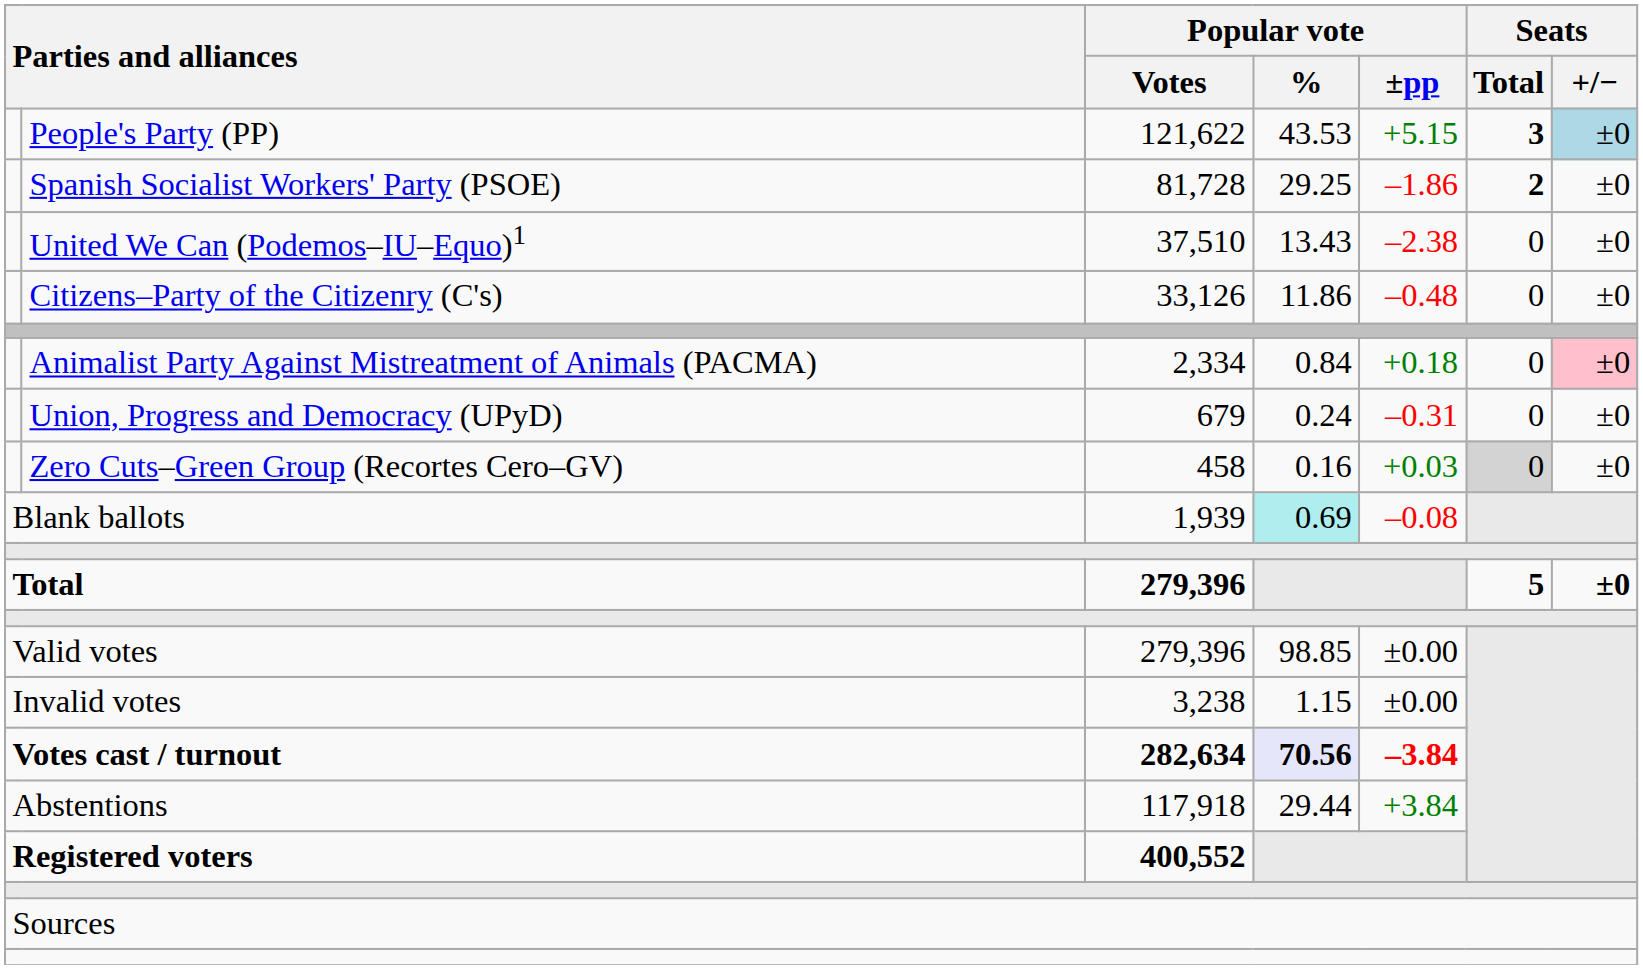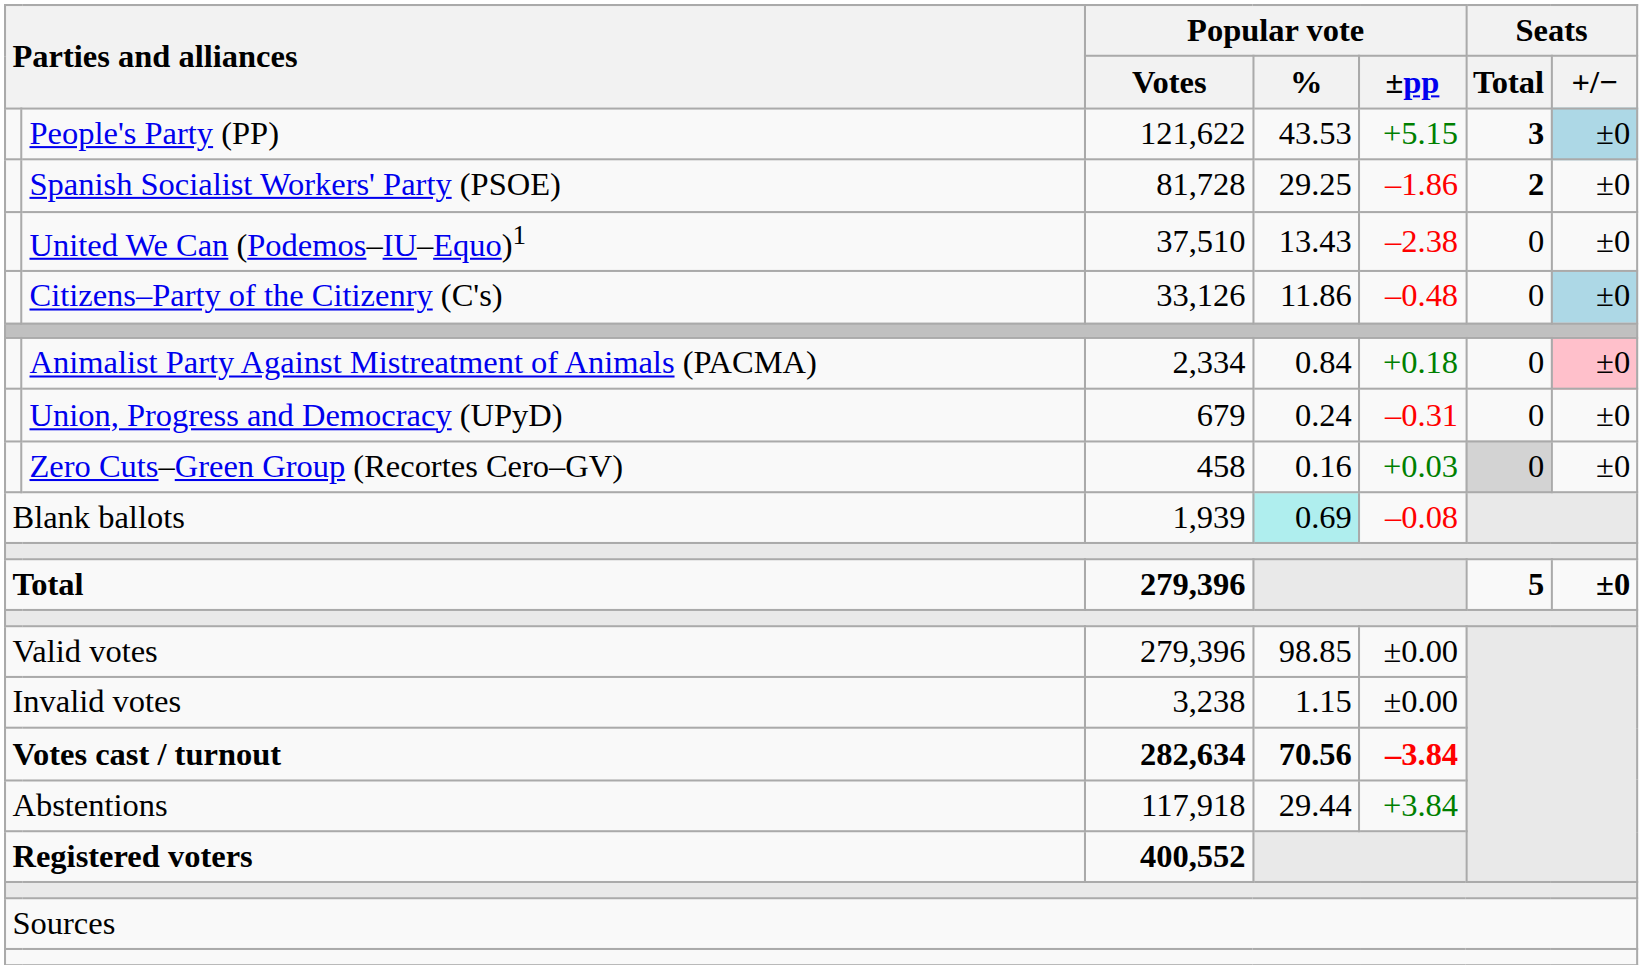(1613, 296) no background -> (1613, 296) lightblue background
(1315, 753) lavender background -> (1315, 753) no background
